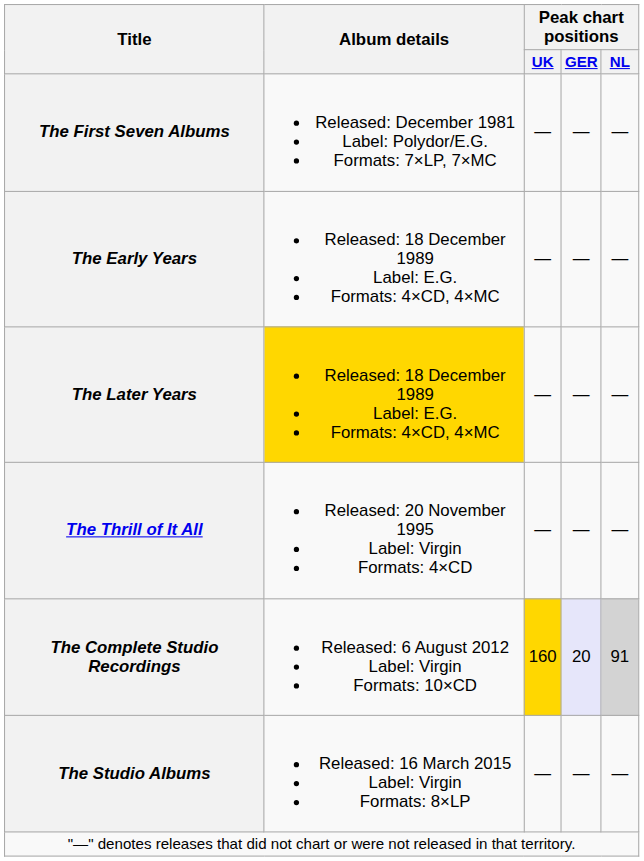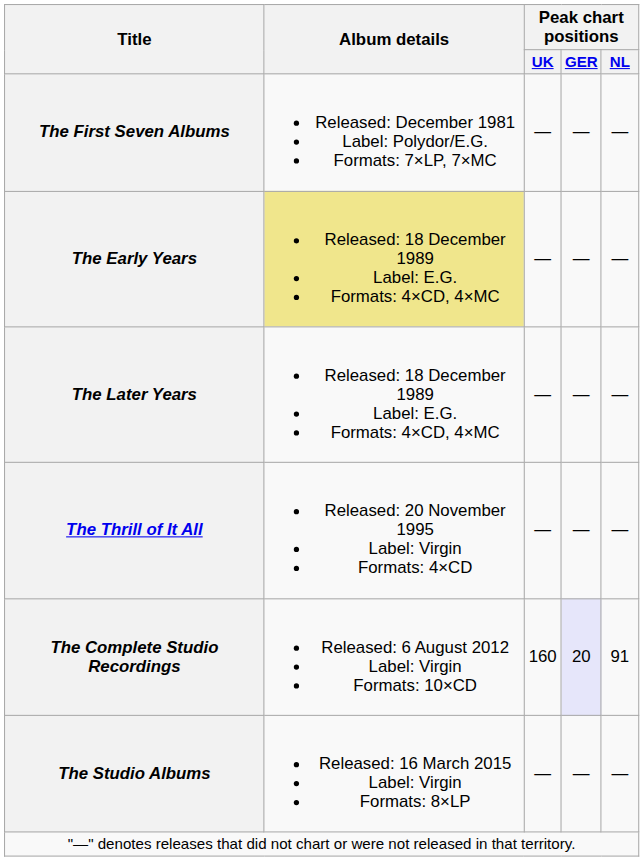(394, 268) no background -> (394, 268) khaki background
(394, 404) gold background -> (394, 404) no background
(543, 656) gold background -> (543, 656) no background
(620, 656) lightgrey background -> (620, 656) no background
